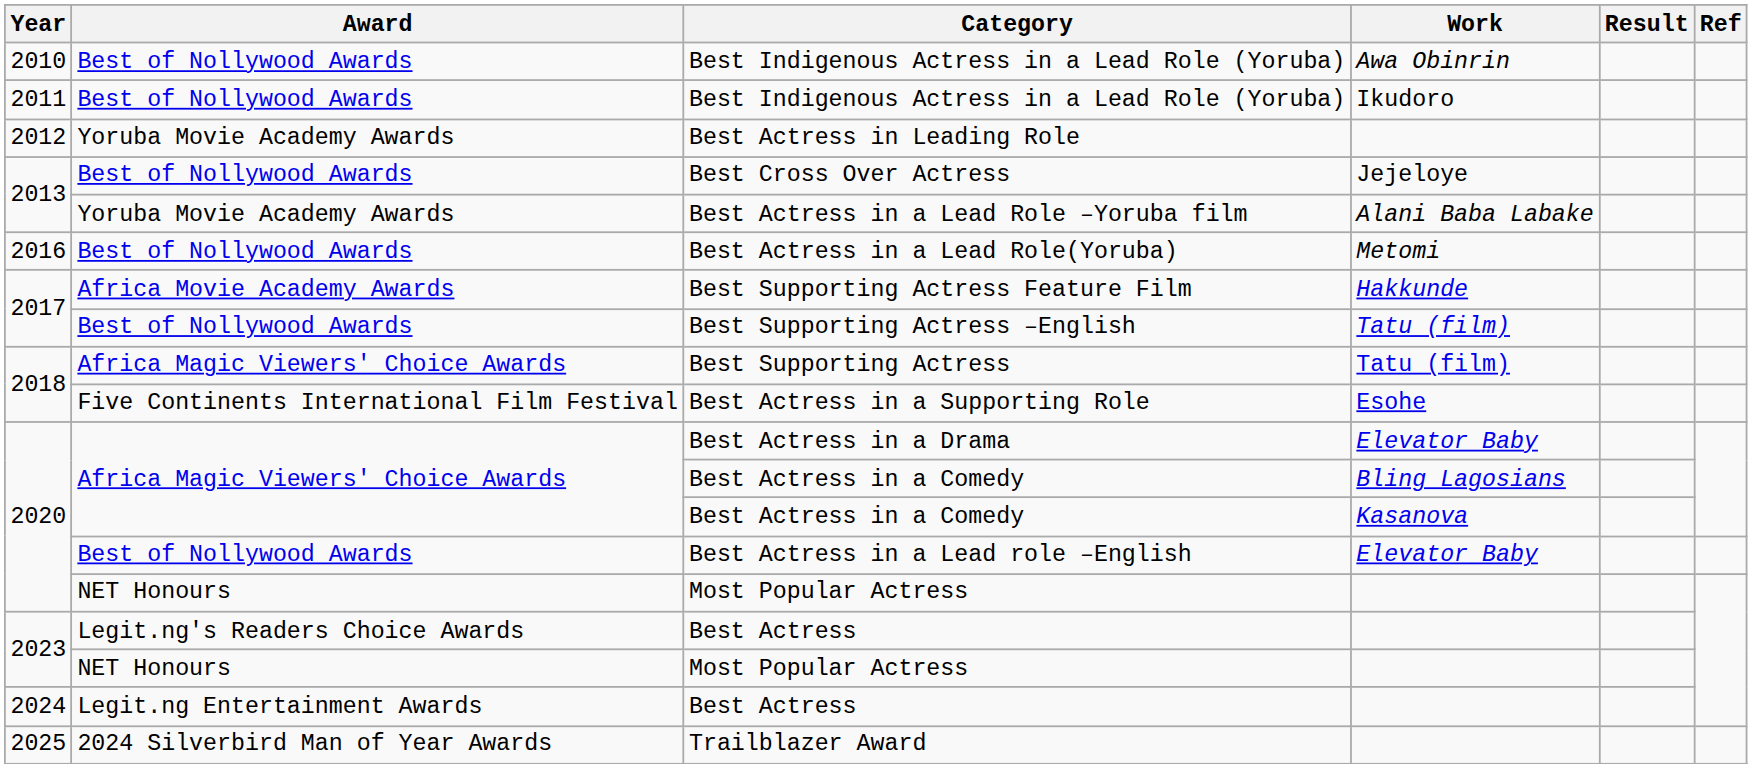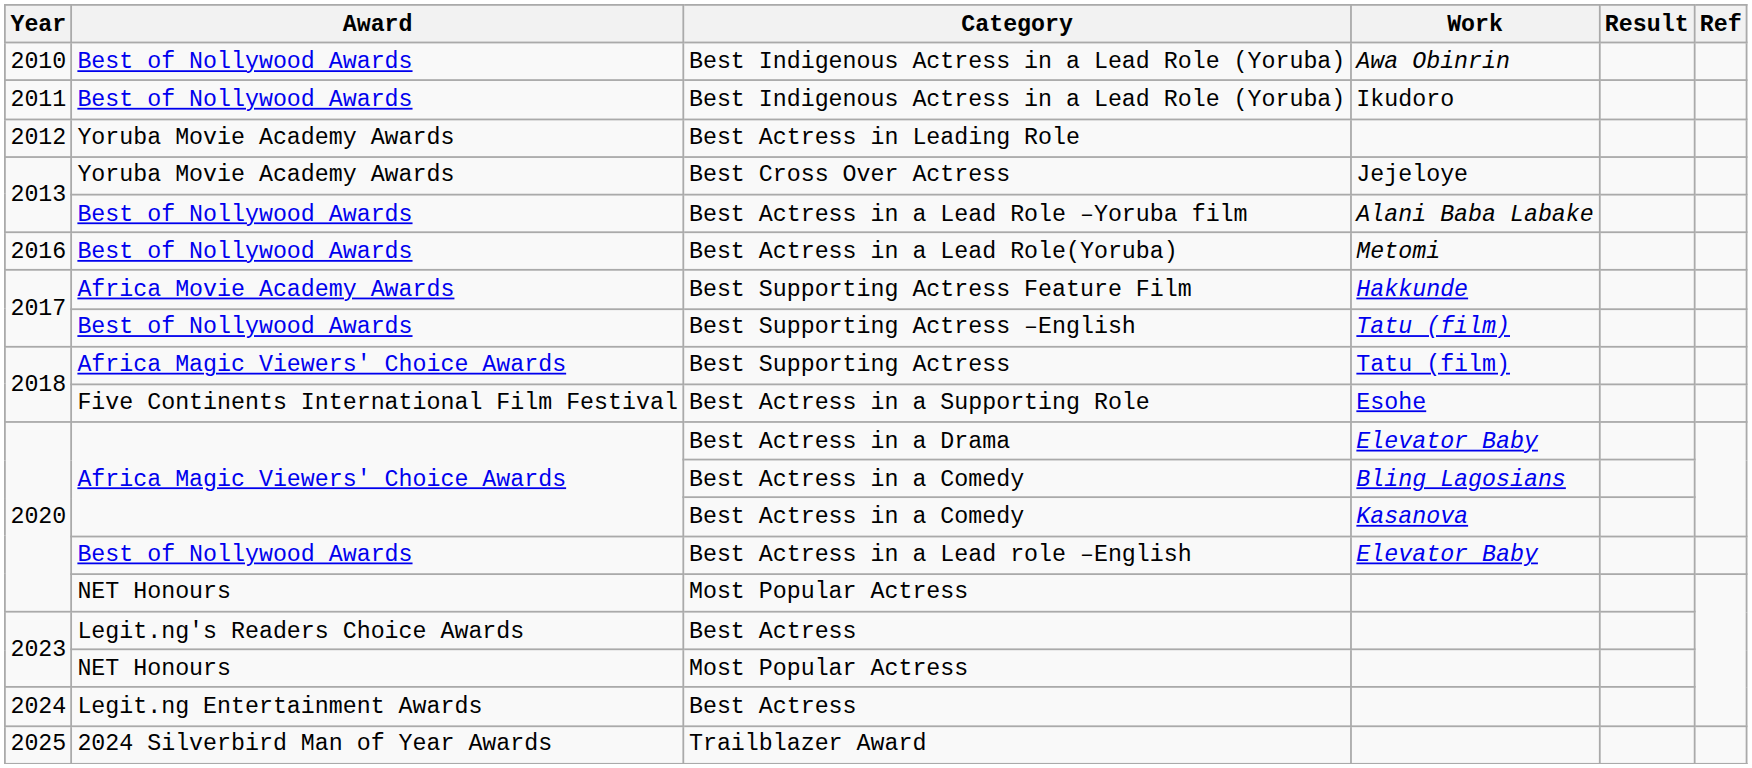(245, 176) Best of Nollywood Awards -> (266, 176) Yoruba Movie Academy Awards
(266, 213) Yoruba Movie Academy Awards -> (245, 213) Best of Nollywood Awards
